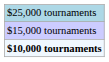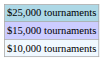(54, 47) bold -> (52, 47) normal
